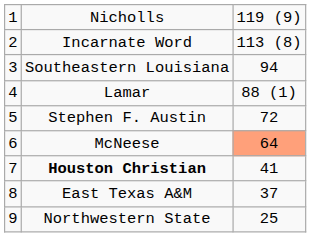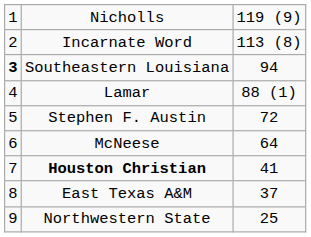(13, 68) normal -> (13, 68) bold
(269, 143) lightsalmon background -> (269, 143) no background
